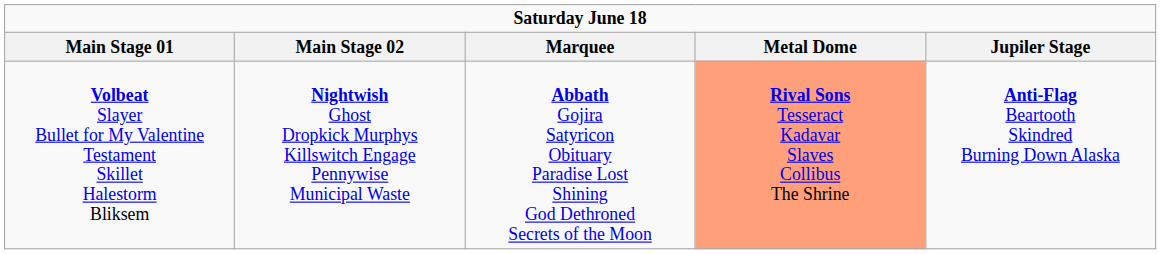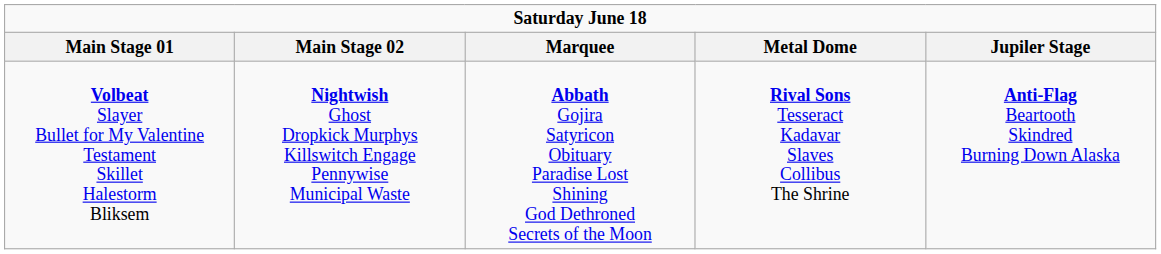(810, 144) lightsalmon background -> (810, 144) no background
